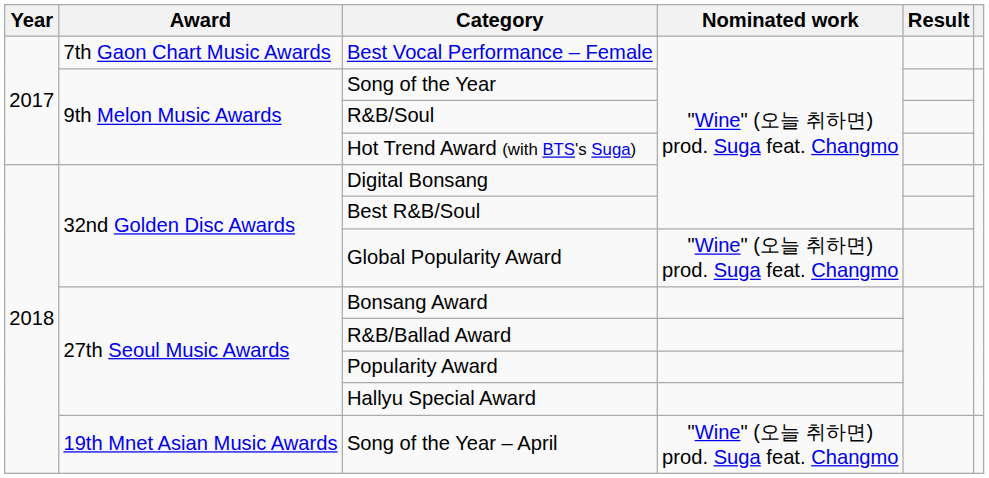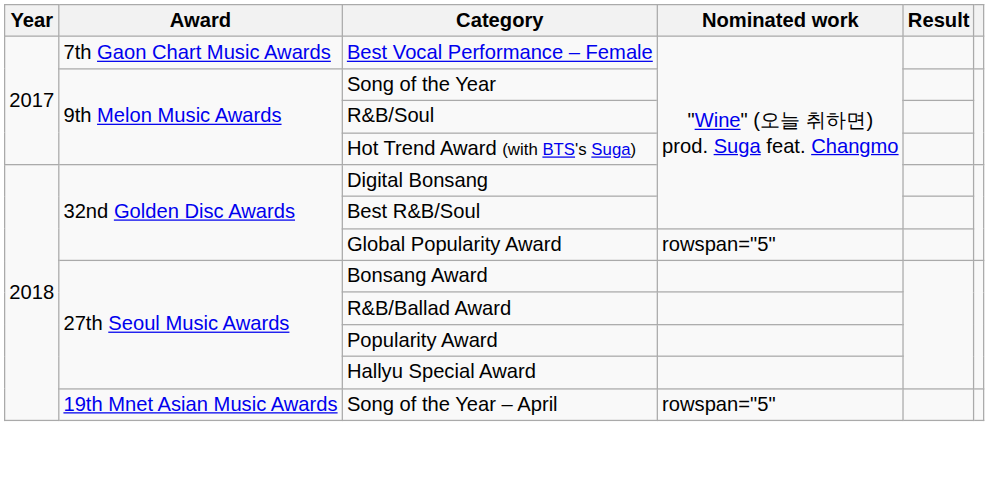(780, 258) "Wine" (오늘 취하면) prod. Suga feat. Changmo -> (719, 244) rowspan="5"
(780, 444) "Wine" (오늘 취하면) prod. Suga feat. Changmo -> (719, 404) rowspan="5"
